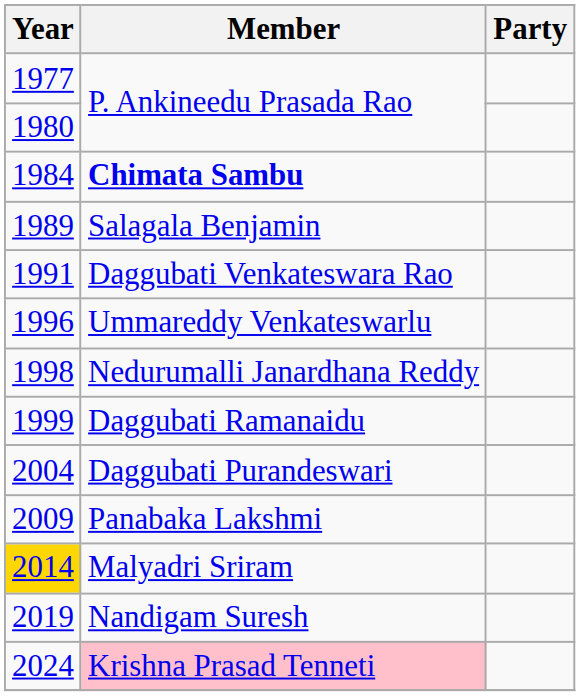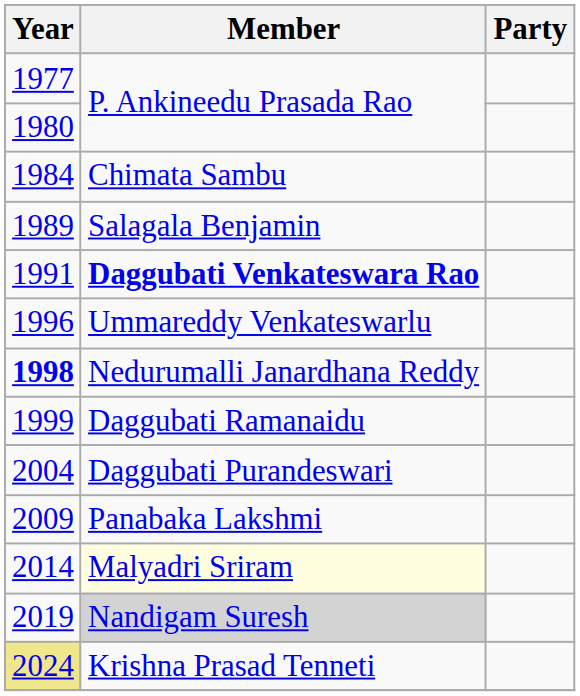(196, 175) bold -> (187, 175) normal
(270, 273) normal -> (284, 273) bold
(43, 371) normal -> (43, 371) bold
(43, 567) gold background -> (43, 567) no background
(191, 567) no background -> (191, 567) lightyellow background
(198, 616) no background -> (198, 616) lightgrey background
(43, 665) no background -> (43, 665) khaki background
(232, 665) pink background -> (232, 665) no background
